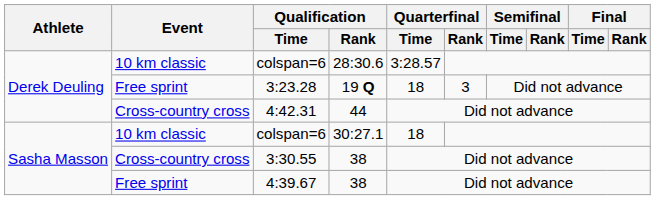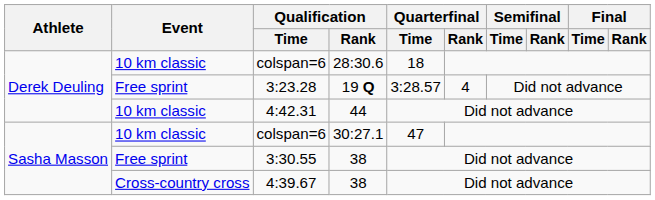(416, 63) 3:28.57 -> (416, 63) 18
(416, 87) 18 -> (416, 87) 3:28.57
(465, 87) 3 -> (465, 87) 4
(182, 111) Cross-country cross -> (160, 111) 10 km classic
(416, 135) 18 -> (416, 135) 47
(182, 159) Cross-country cross -> (151, 159) Free sprint
(151, 183) Free sprint -> (182, 183) Cross-country cross
